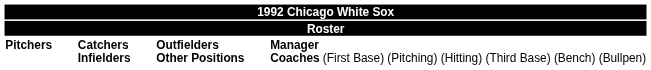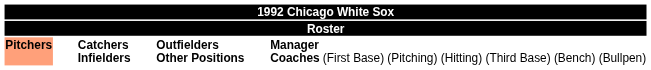(29, 45) no background -> (29, 45) lightsalmon background
